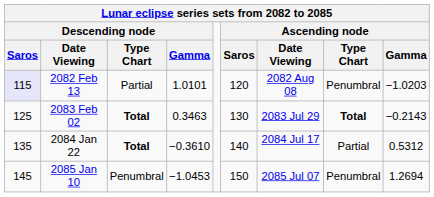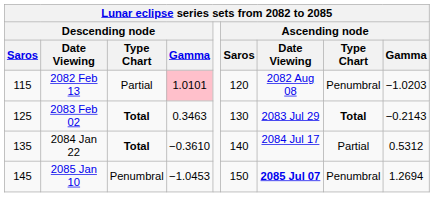(22, 85) lavender background -> (22, 85) no background
(190, 85) no background -> (190, 85) pink background
(290, 176) normal -> (290, 176) bold
